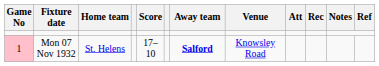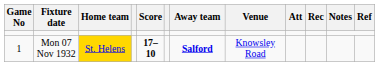(19, 48) pink background -> (19, 48) no background
(105, 48) no background -> (105, 48) gold background
(151, 48) normal -> (151, 48) bold
